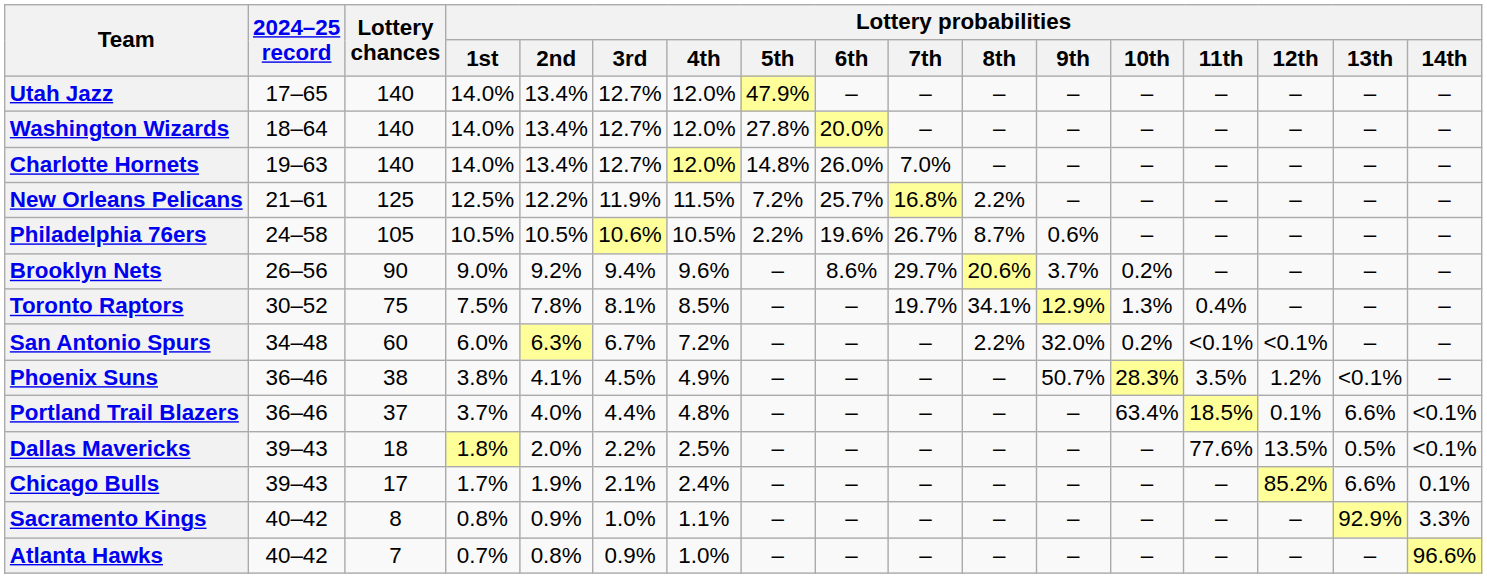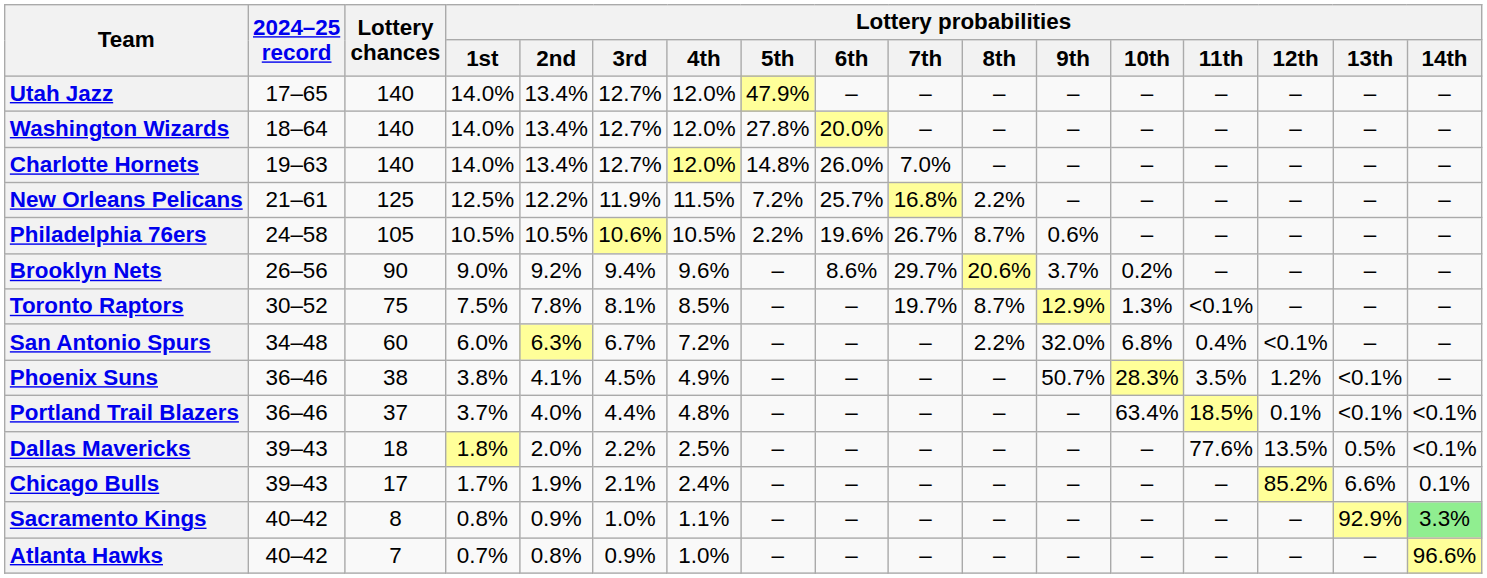(999, 306) 34.1% -> (999, 306) 8.7%
(1221, 306) 0.4% -> (1221, 306) <0.1%
(1147, 341) 0.2% -> (1147, 341) 6.8%
(1221, 341) <0.1% -> (1221, 341) 0.4%
(1370, 413) 6.6% -> (1370, 413) <0.1%
(1445, 519) no background -> (1445, 519) lightgreen background
